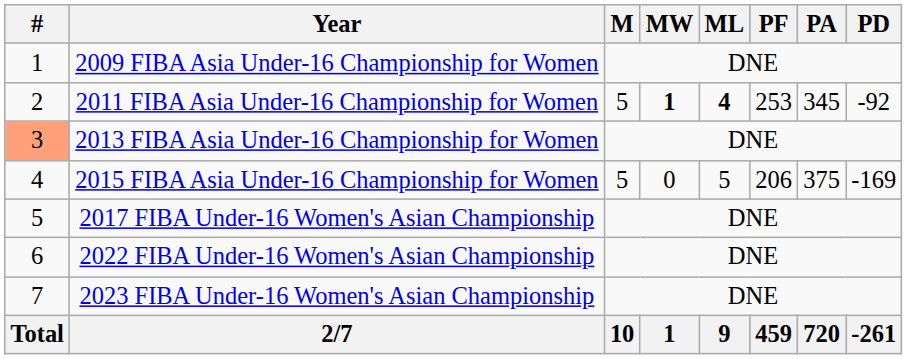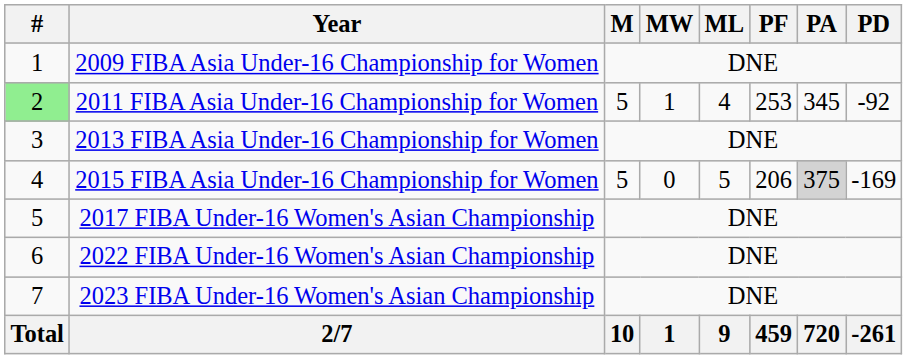(37, 101) no background -> (37, 101) lightgreen background
(669, 101) bold -> (669, 101) normal
(724, 101) bold -> (724, 101) normal
(37, 140) lightsalmon background -> (37, 140) no background
(822, 179) no background -> (822, 179) lightgrey background
